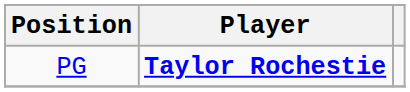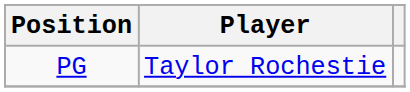(265, 67) bold -> (265, 67) normal
